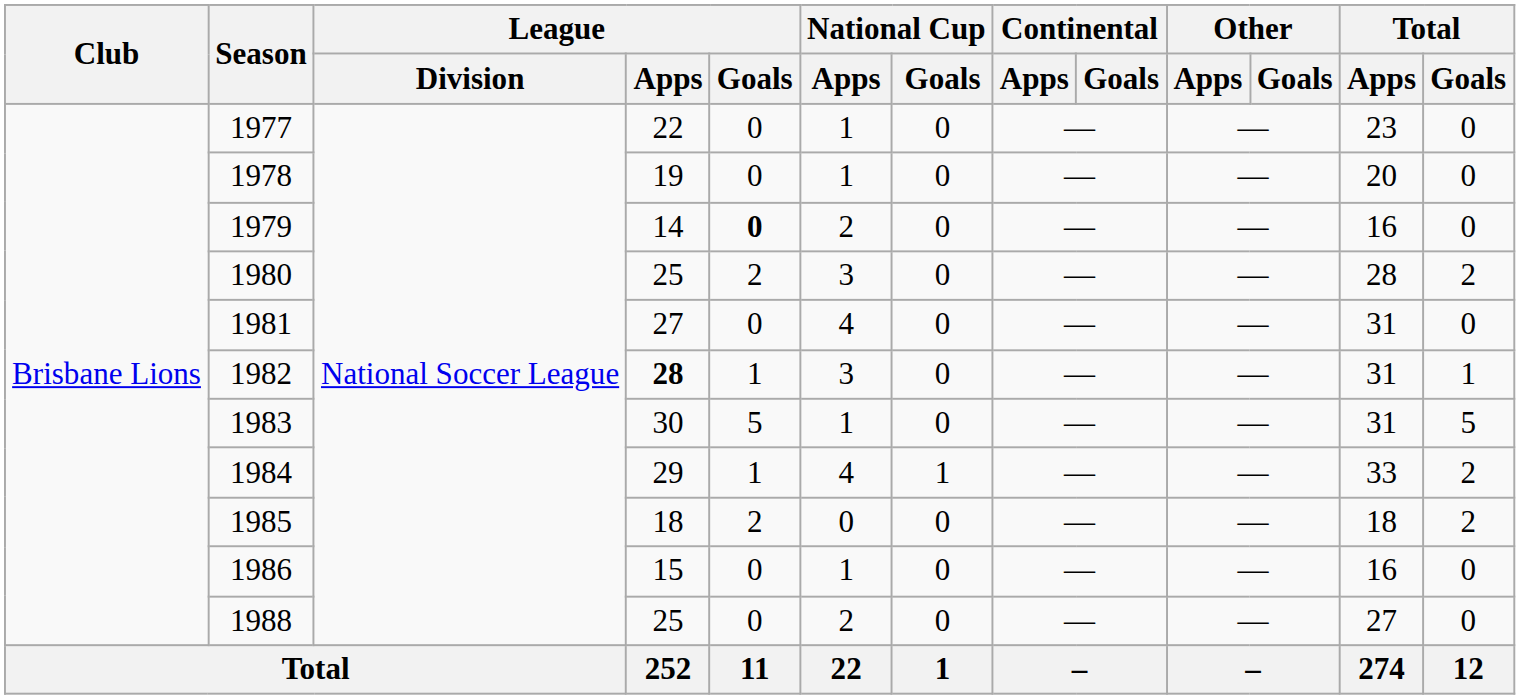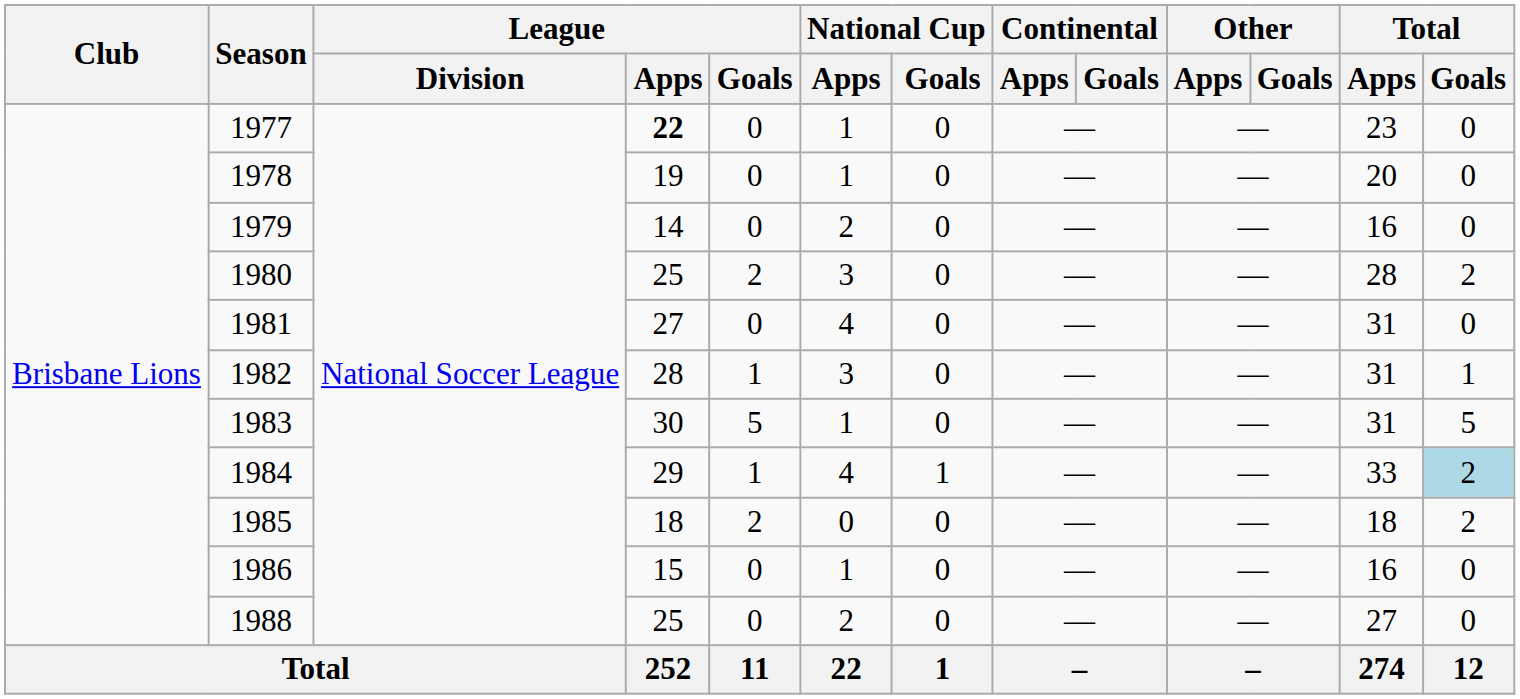(668, 127) normal -> (668, 127) bold
(755, 226) bold -> (755, 226) normal
(668, 373) bold -> (668, 373) normal
(1468, 472) no background -> (1468, 472) lightblue background
